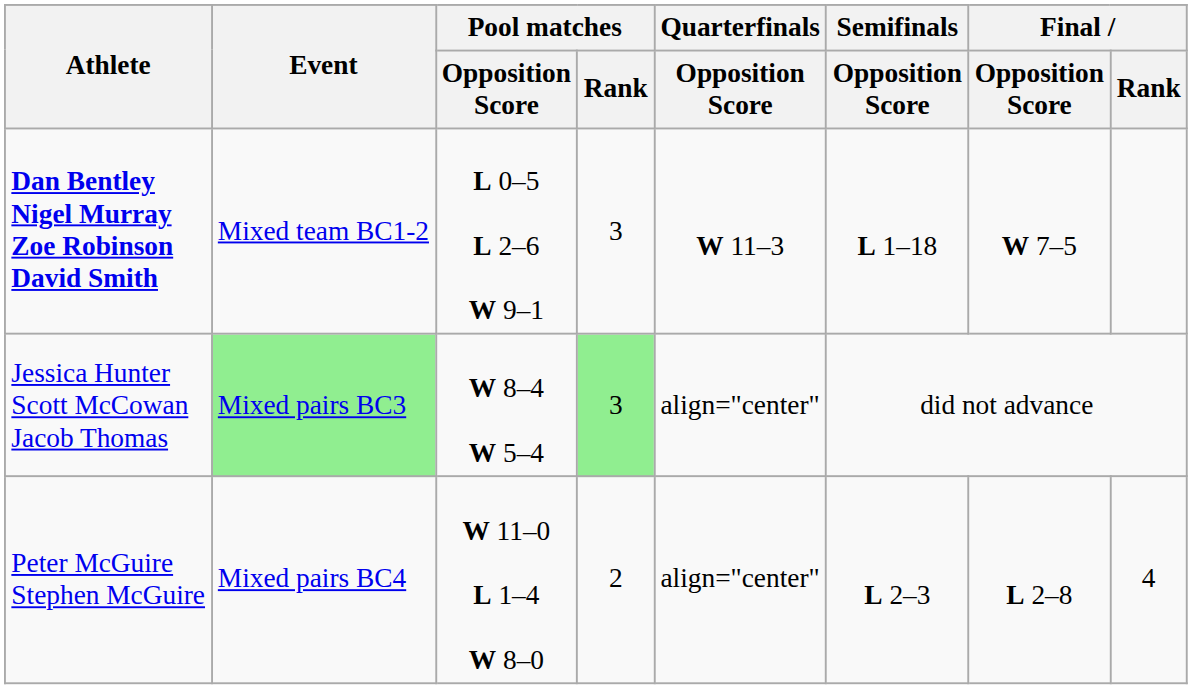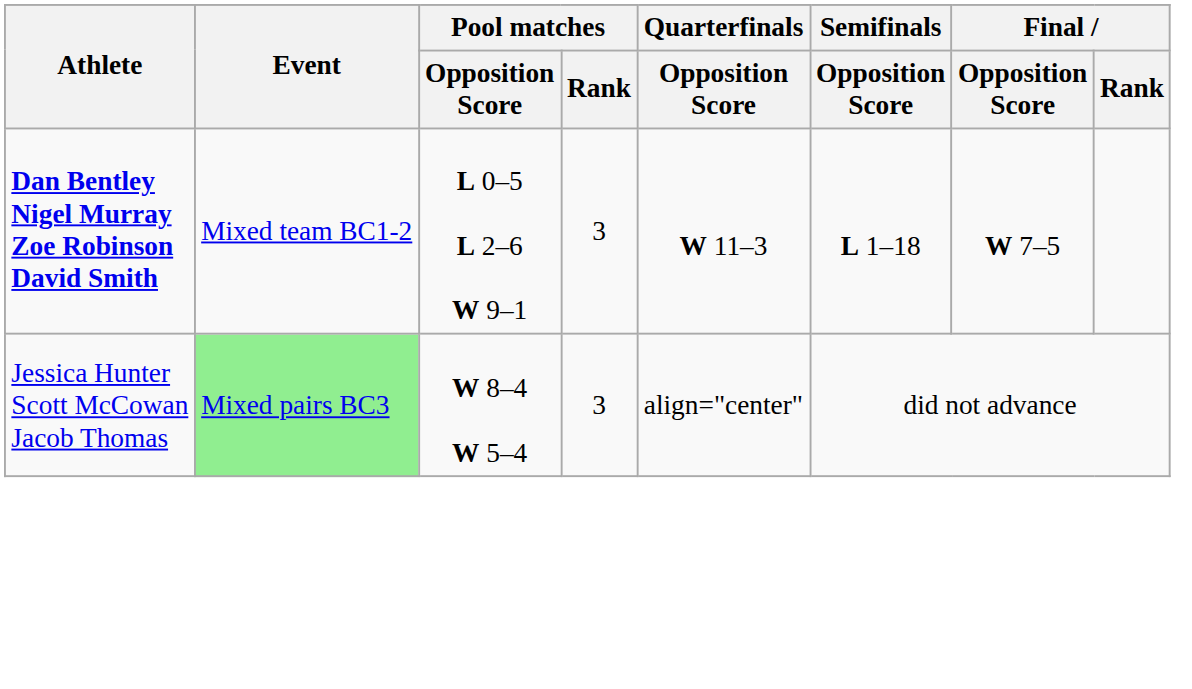(616, 405) lightgreen background -> (599, 405) no background
- row: (108, 579)
